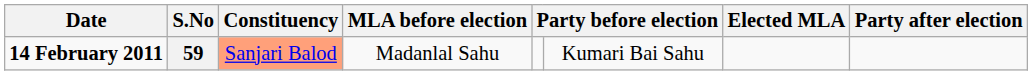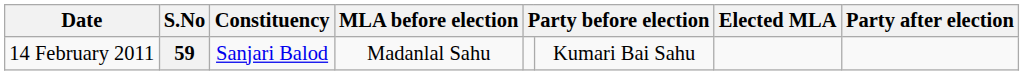(86, 53) bold -> (82, 53) normal
(281, 53) lightsalmon background -> (272, 53) no background
